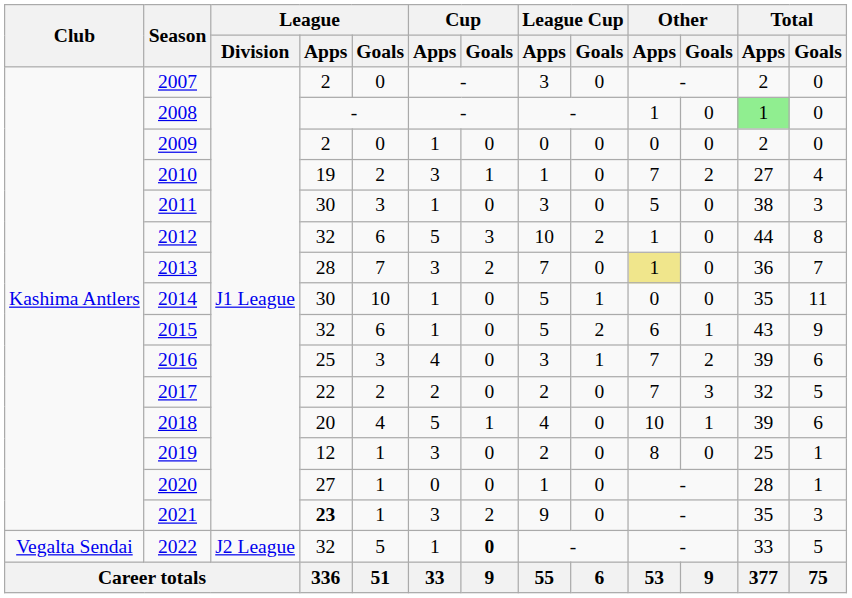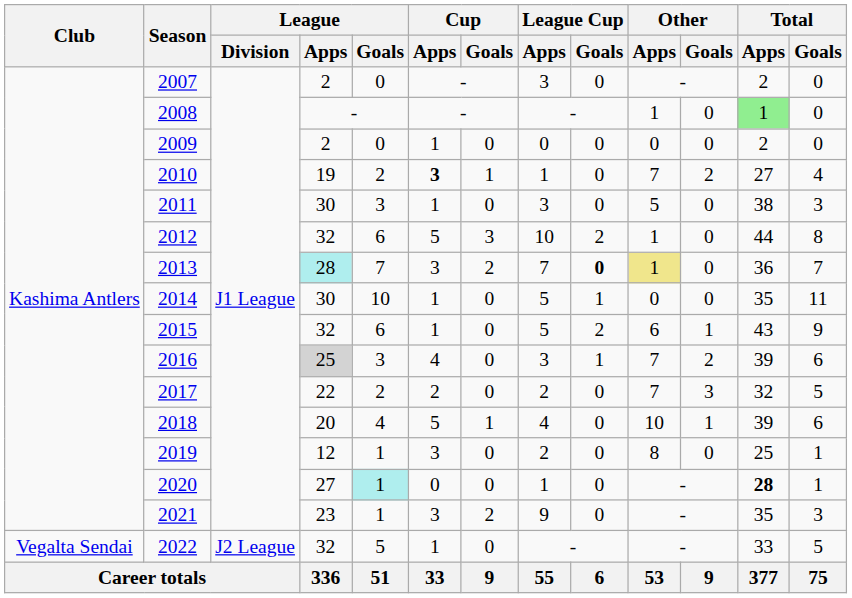(435, 174) normal -> (435, 174) bold
(326, 267) no background -> (326, 267) paleturquoise background
(599, 267) normal -> (599, 267) bold
(326, 360) no background -> (326, 360) lightgrey background
(380, 484) no background -> (380, 484) paleturquoise background
(763, 484) normal -> (763, 484) bold
(326, 515) bold -> (326, 515) normal
(489, 546) bold -> (489, 546) normal
